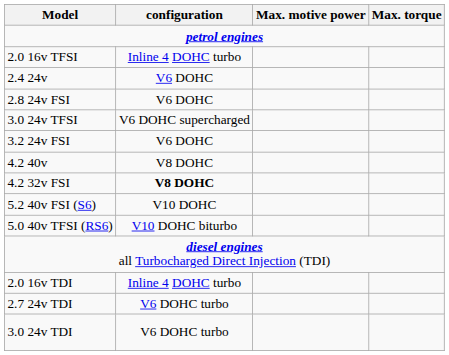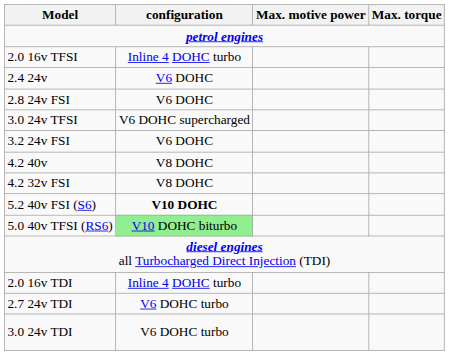(184, 183) bold -> (184, 183) normal
(184, 204) normal -> (184, 204) bold
(184, 225) no background -> (184, 225) lightgreen background
